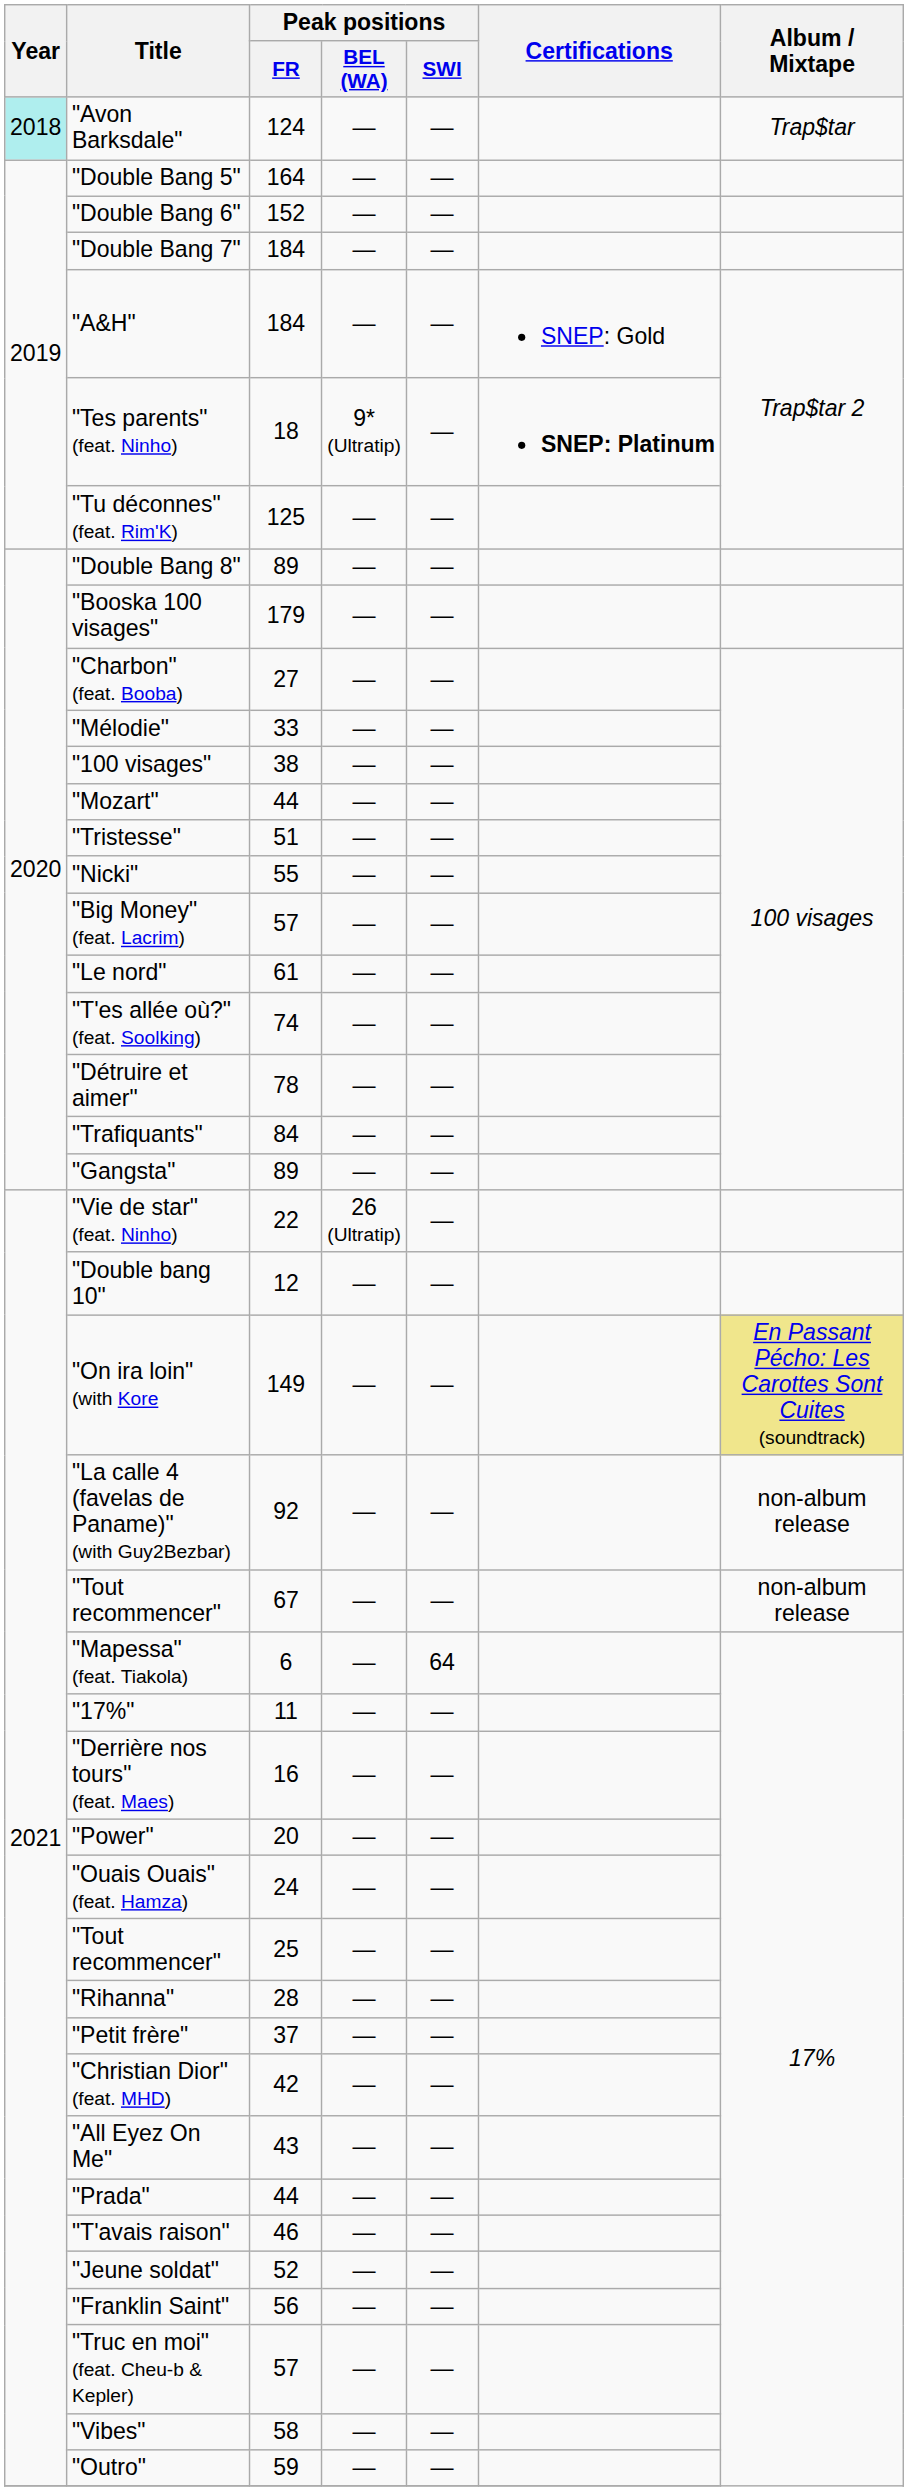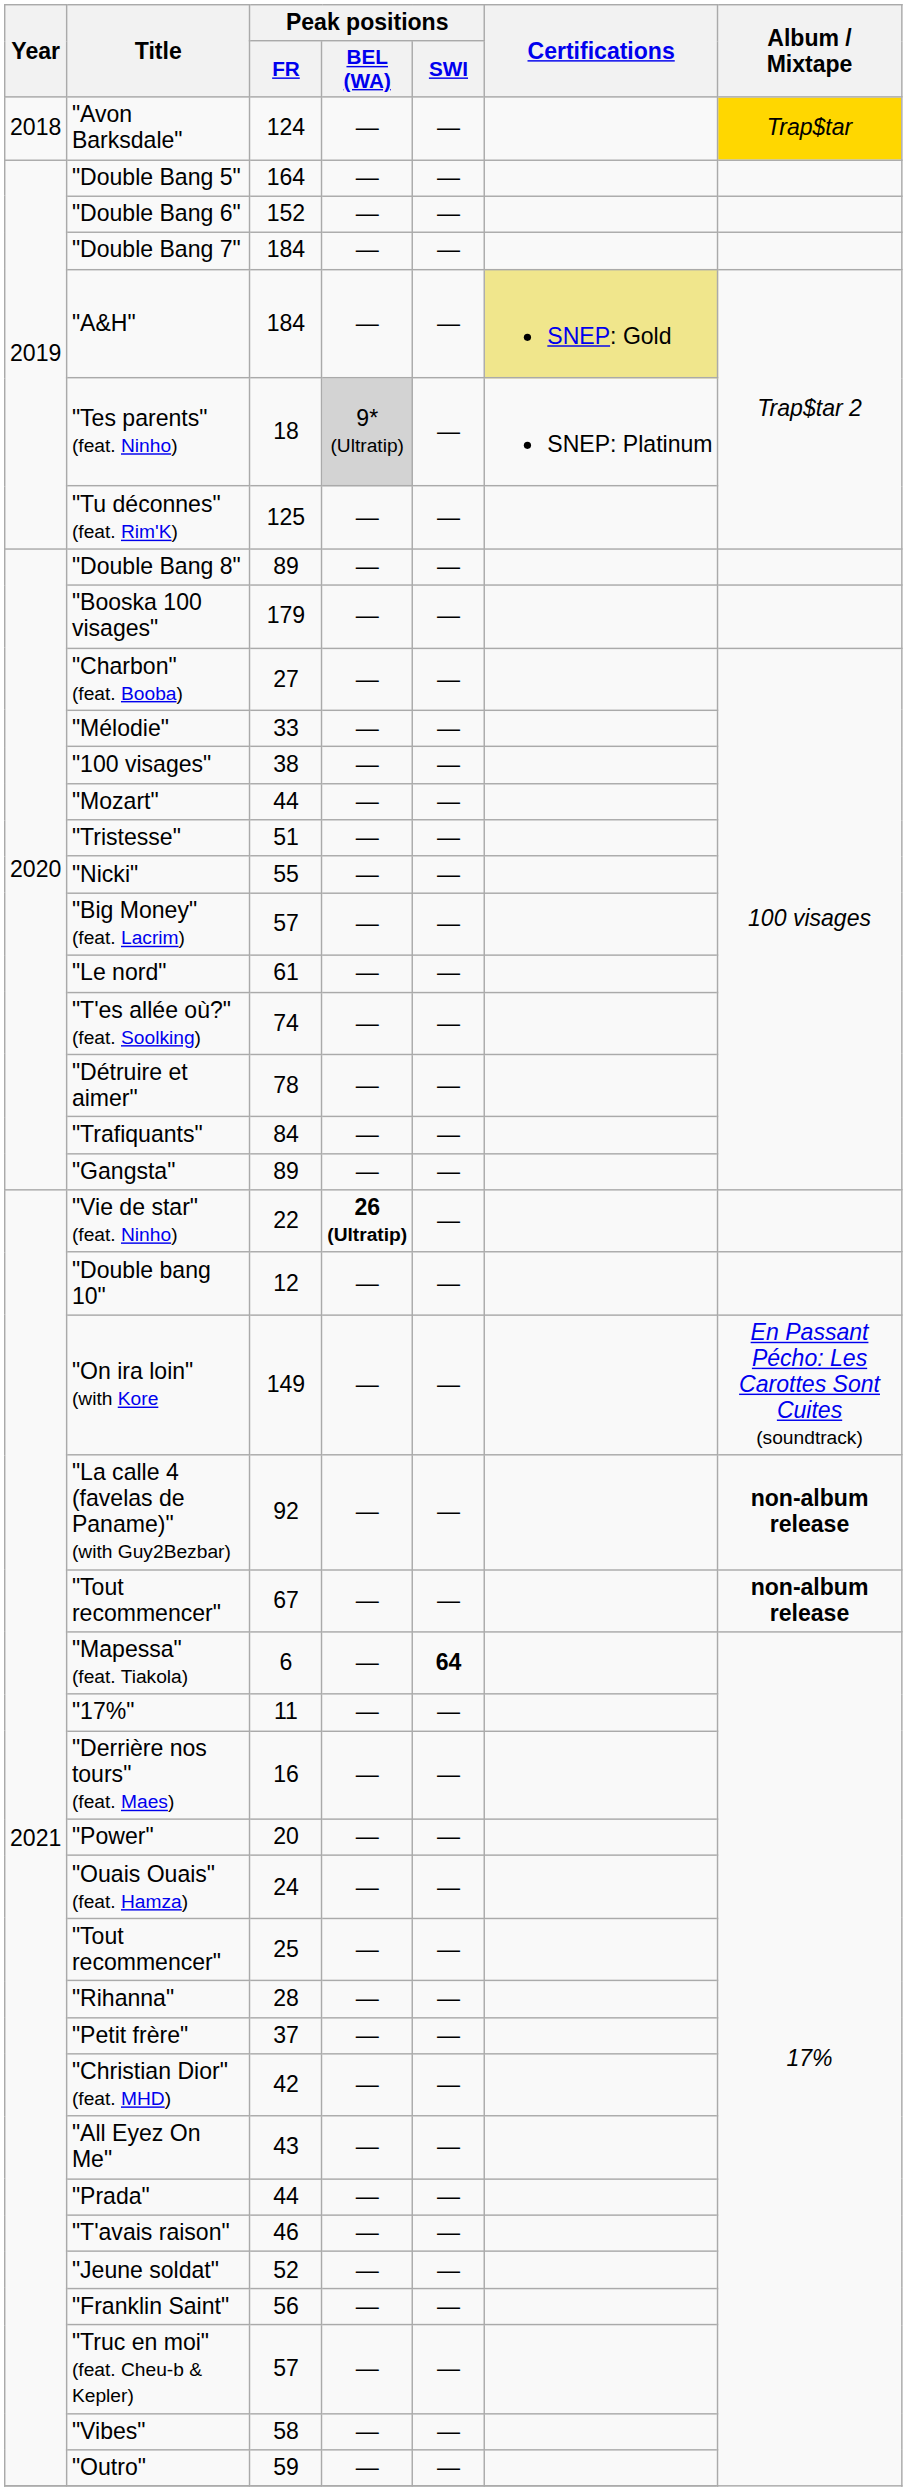(36, 128) paleturquoise background -> (36, 128) no background
(812, 128) no background -> (810, 128) gold background
(599, 336) no background -> (601, 336) khaki background
(364, 431) no background -> (367, 431) lightgrey background
(599, 445) bold -> (601, 445) normal
(364, 1220) normal -> (367, 1220) bold
(812, 1384) khaki background -> (810, 1384) no background
(812, 1511) normal -> (810, 1511) bold
(812, 1600) normal -> (810, 1600) bold
(442, 1662) normal -> (448, 1662) bold
